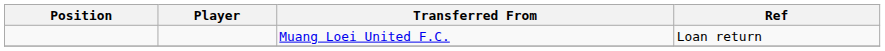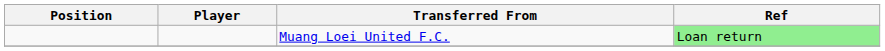(719, 36) no background -> (719, 36) lightgreen background
